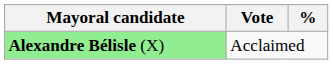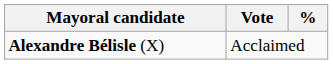(86, 45) lightgreen background -> (86, 45) no background
